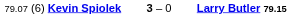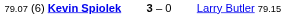(242, 8) bold -> (239, 8) normal
